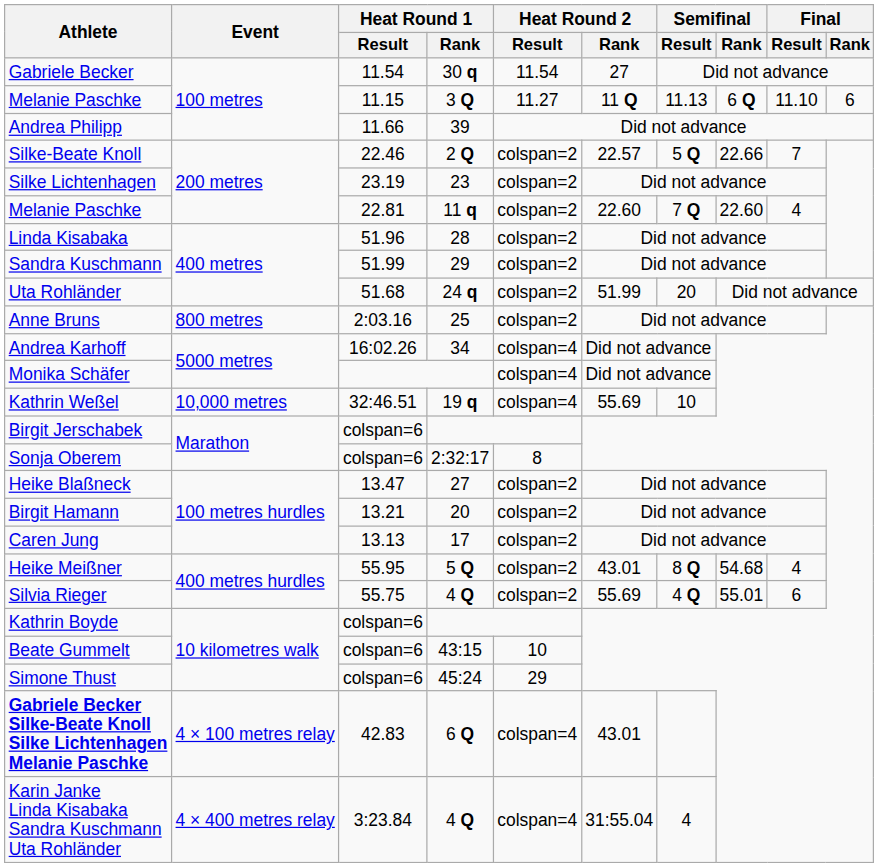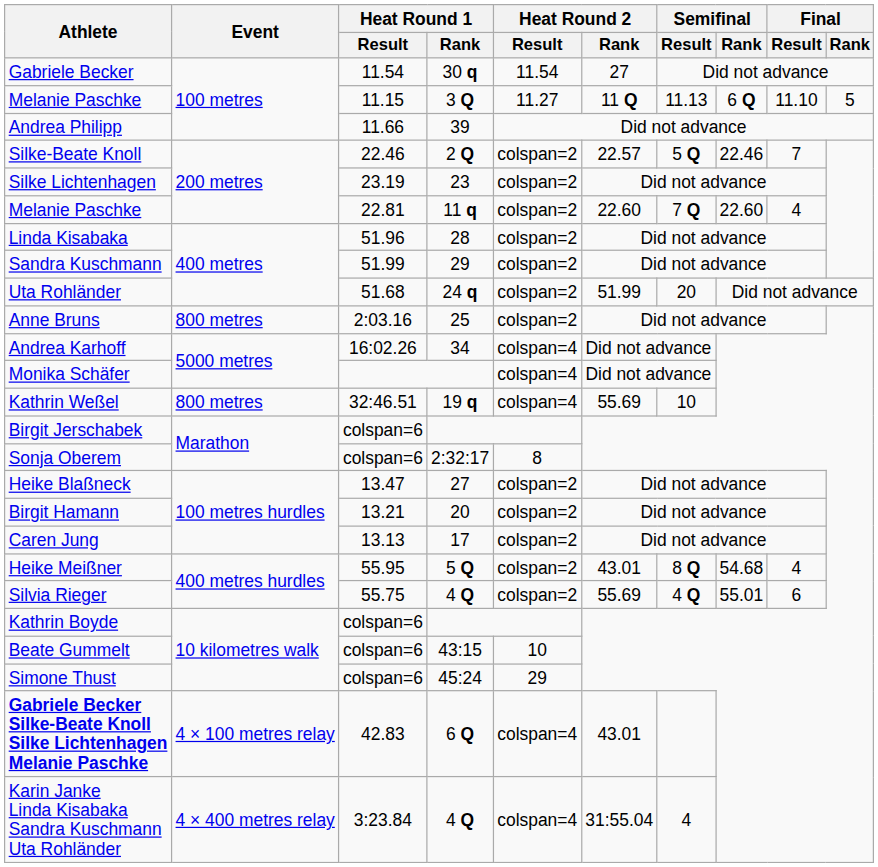(850, 100) 6 -> (850, 100) 5
(741, 155) 22.66 -> (741, 155) 22.46
(231, 403) 10,000 metres -> (219, 403) 800 metres
